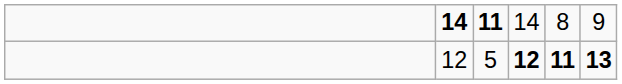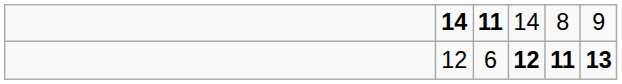(490, 60) 5 -> (490, 60) 6
